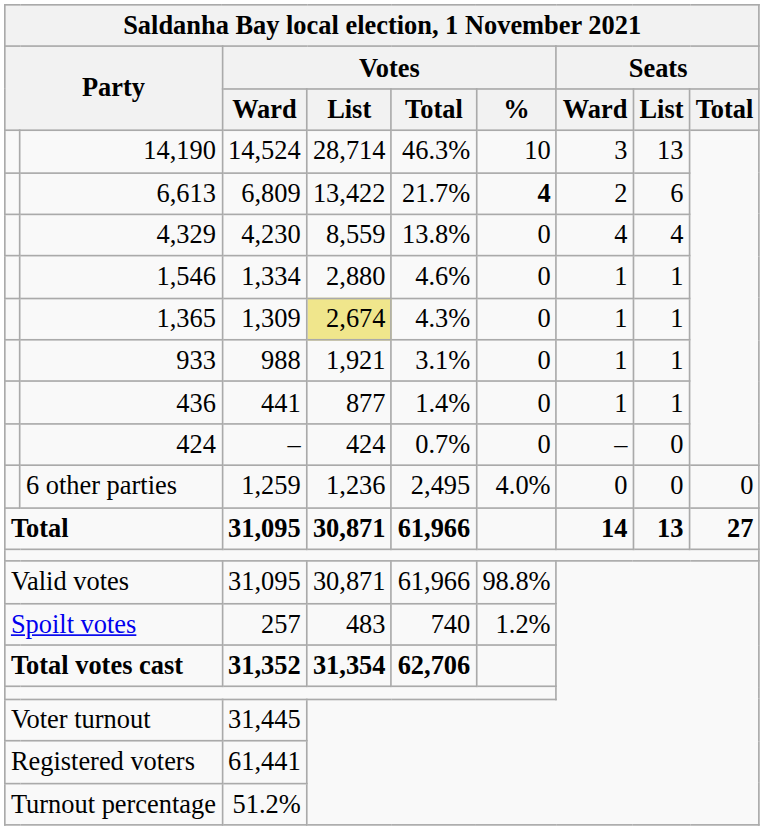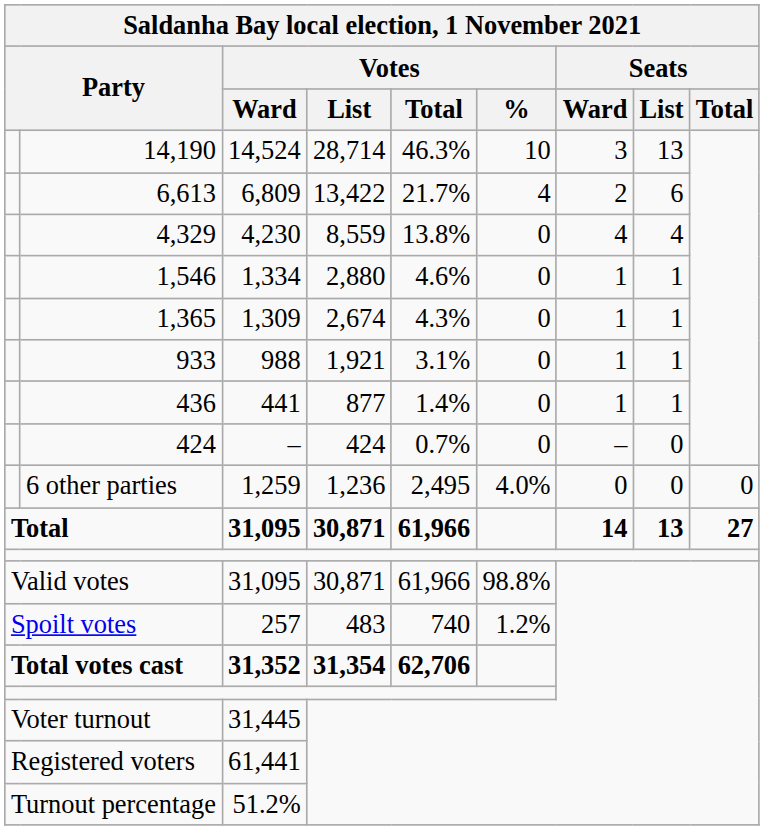(544, 192) bold -> (544, 192) normal
(356, 318) khaki background -> (356, 318) no background
